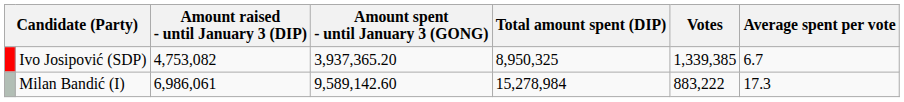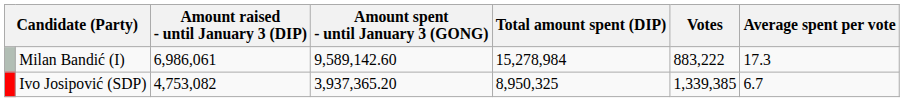rows swapped: (72, 84) <-> (83, 59)
